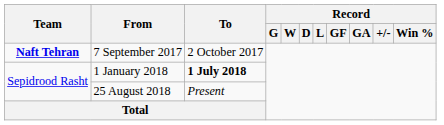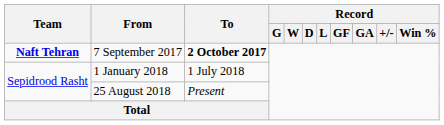(225, 52) normal -> (227, 52) bold
(217, 71) bold -> (216, 71) normal
